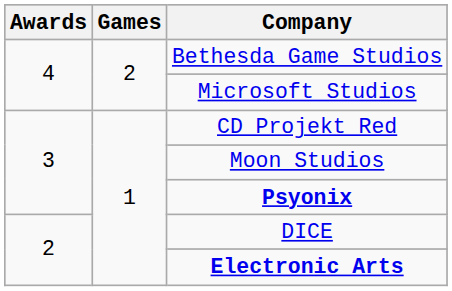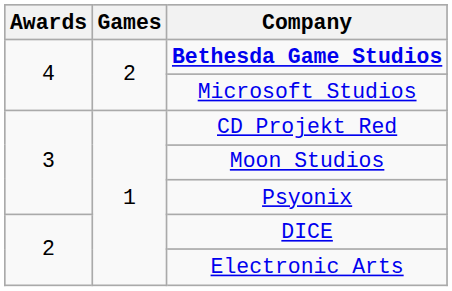(307, 57) normal -> (307, 57) bold
(307, 197) bold -> (307, 197) normal
(307, 267) bold -> (307, 267) normal
